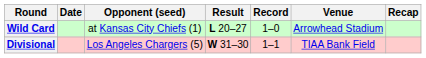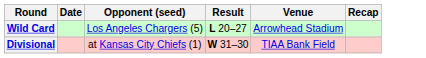- column: (271, 12)
(145, 28) at Kansas City Chiefs (1) -> (145, 28) Los Angeles Chargers (5)
(145, 45) Los Angeles Chargers (5) -> (145, 45) at Kansas City Chiefs (1)
